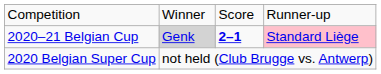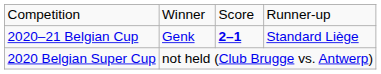(178, 36) lightgrey background -> (178, 36) no background
(313, 36) pink background -> (313, 36) no background
